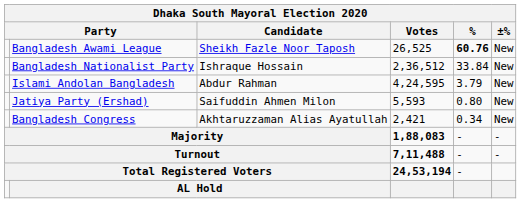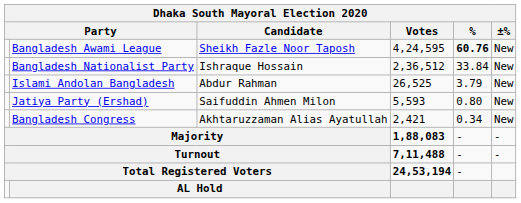(412, 48) 26,525 -> (419, 48) 4,24,595
(419, 84) 4,24,595 -> (412, 84) 26,525
